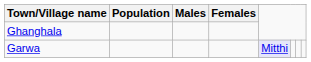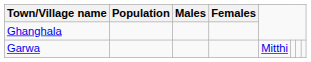(275, 48) lavender background -> (275, 48) no background
